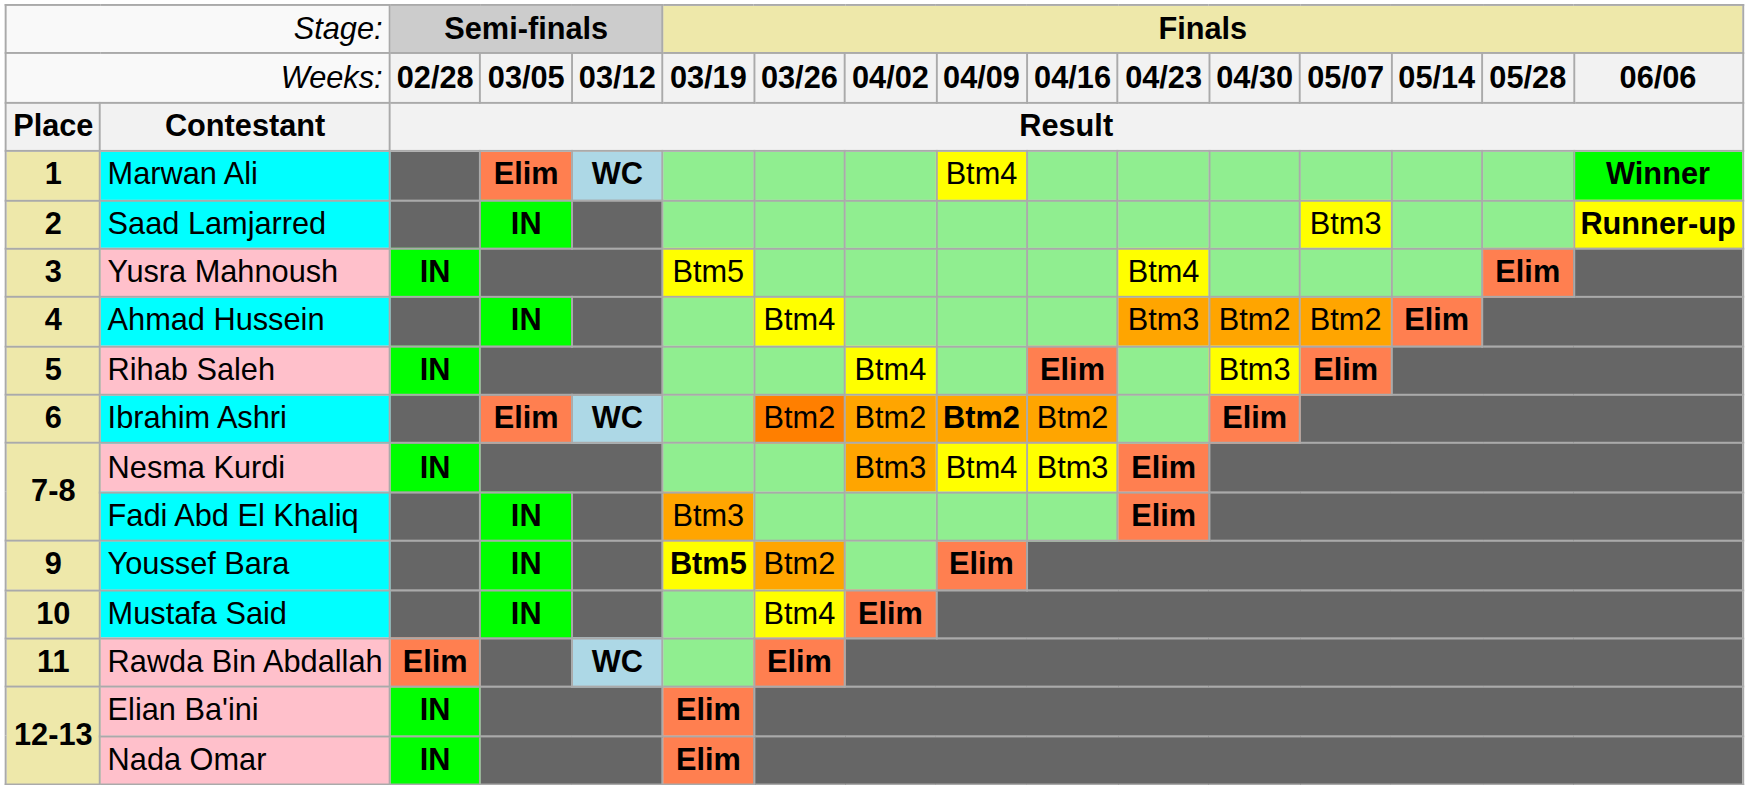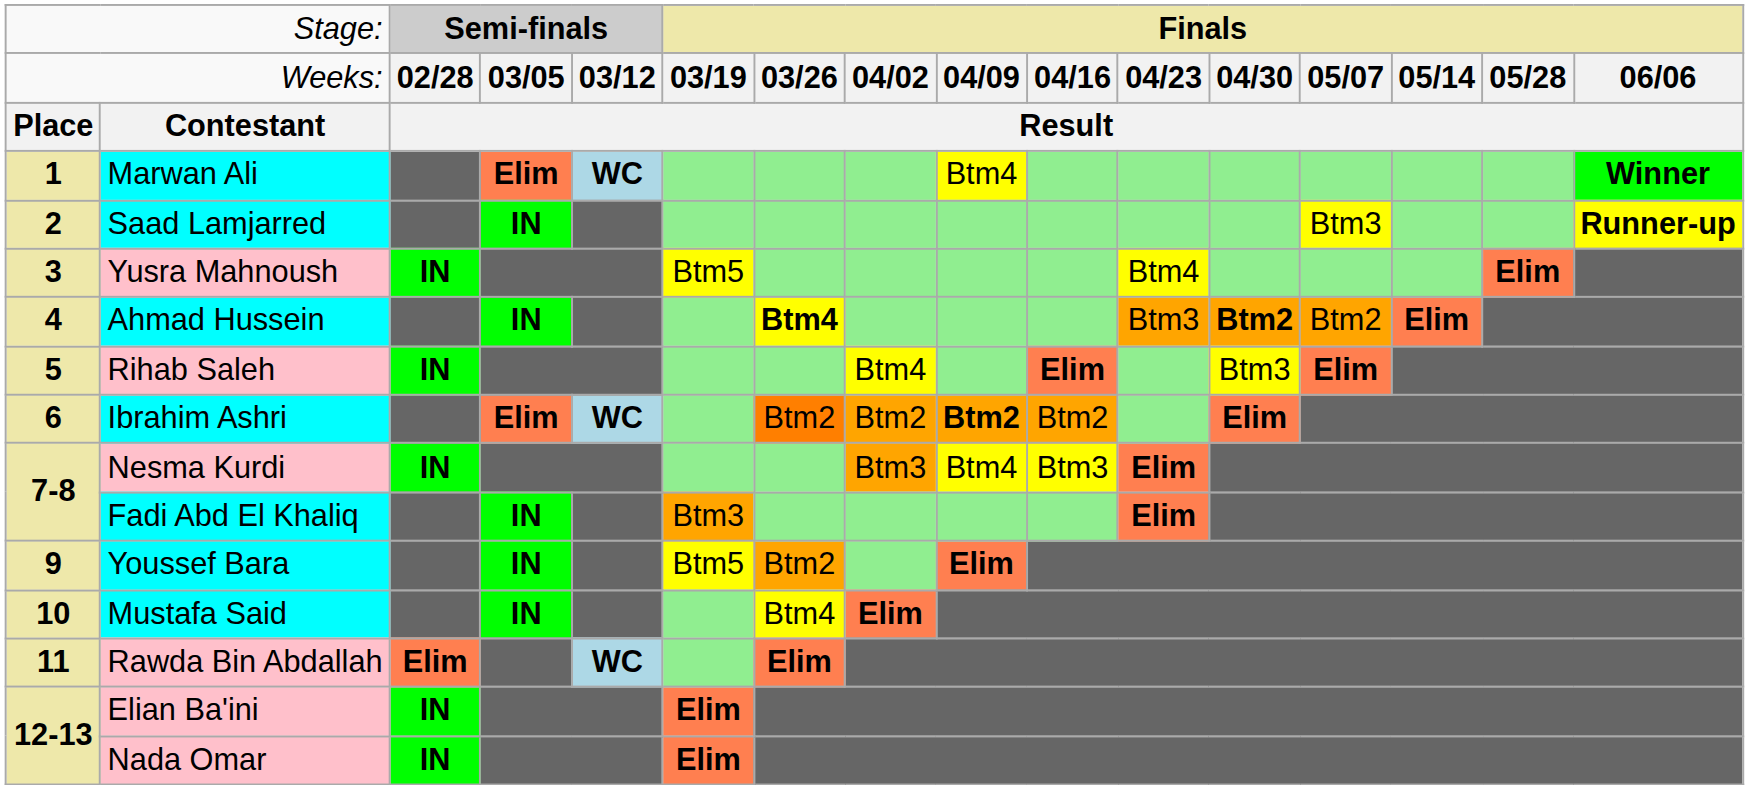(799, 321) normal -> (799, 321) bold
(1255, 321) normal -> (1255, 321) bold
(708, 564) bold -> (708, 564) normal
